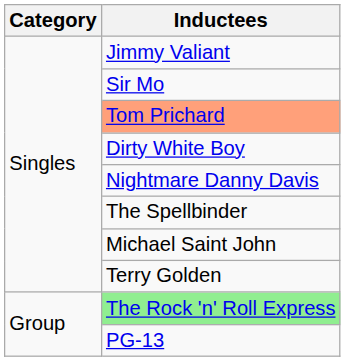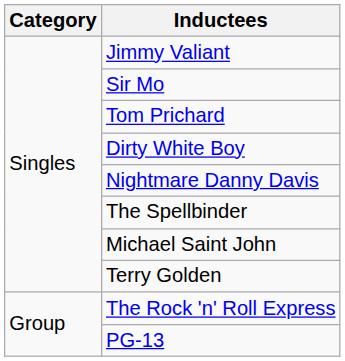(165, 116) lightsalmon background -> (165, 116) no background
(221, 308) lightgreen background -> (221, 308) no background
